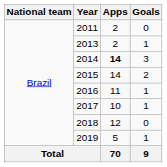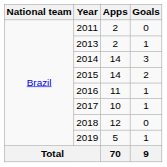(115, 59) bold -> (115, 59) normal
